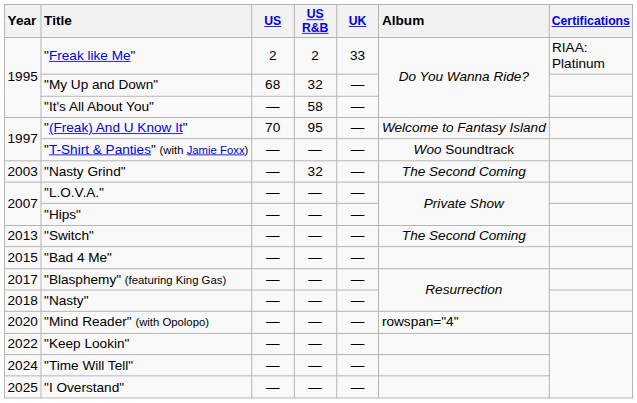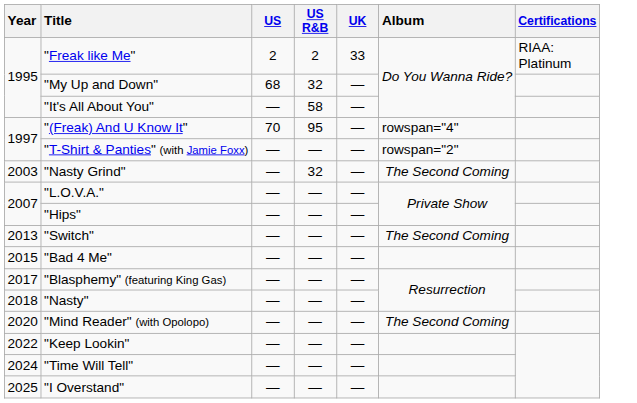(464, 128) Welcome to Fantasy Island -> (420, 128) rowspan="4"
(464, 149) Woo Soundtrack -> (420, 149) rowspan="2"
(420, 322) rowspan="4" -> (447, 322) The Second Coming
